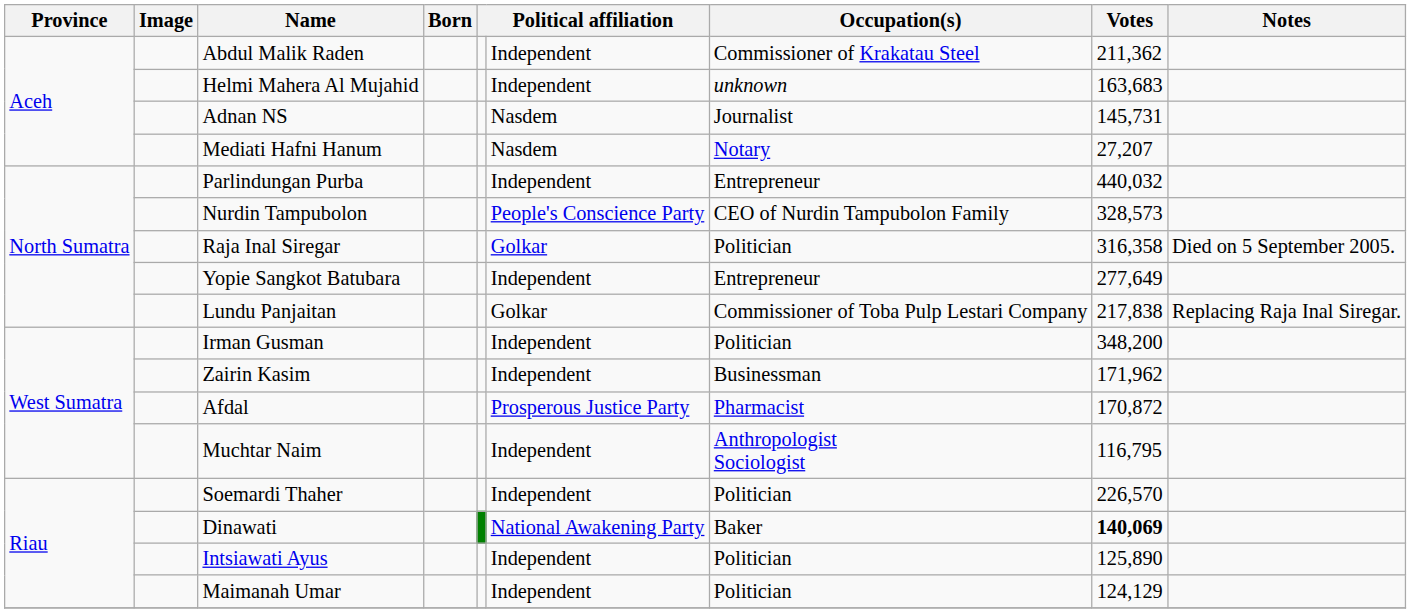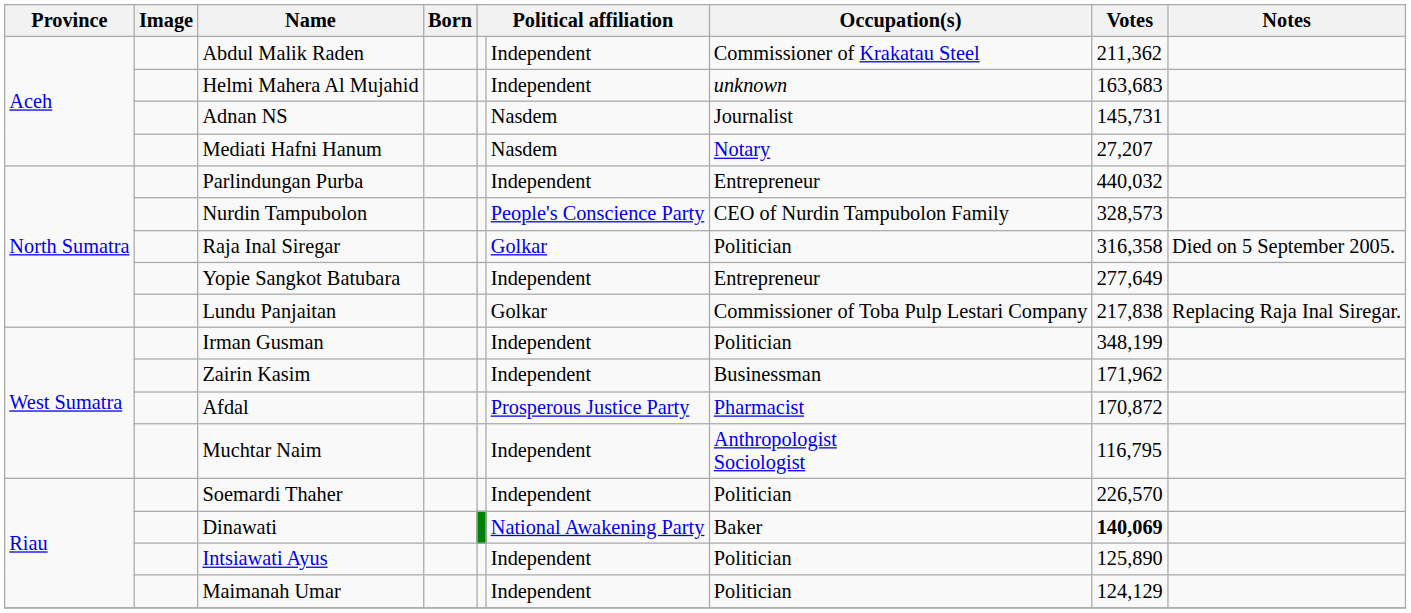(1130, 342) 348,200 -> (1130, 342) 348,199
